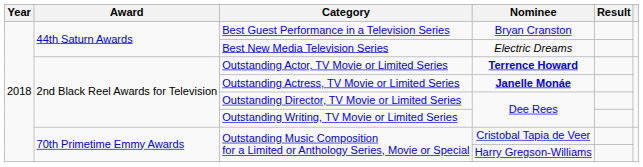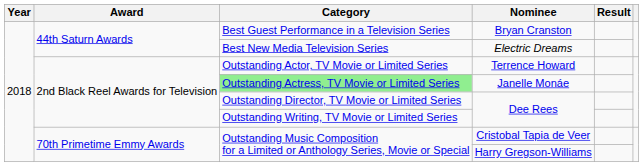(533, 65) bold -> (533, 65) normal
(341, 83) no background -> (341, 83) lightgreen background
(533, 83) bold -> (533, 83) normal
